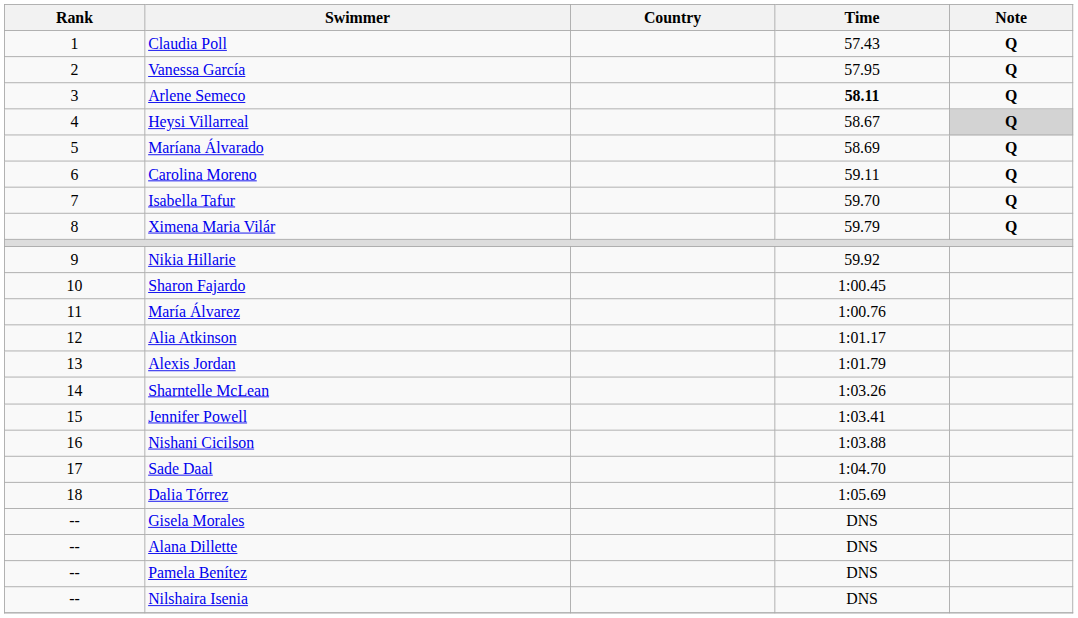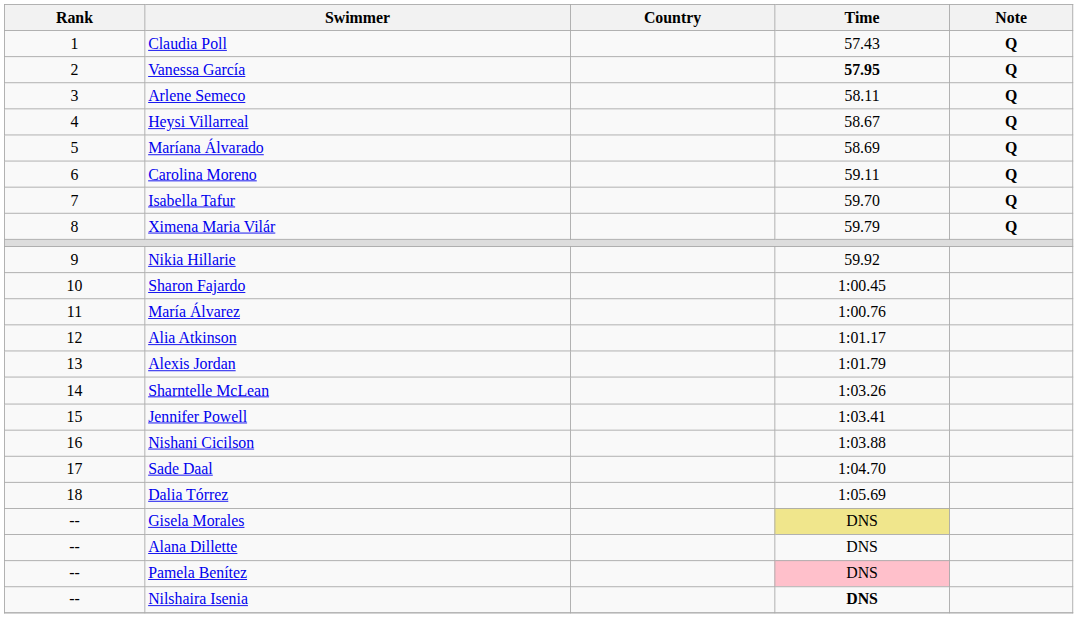(862, 69) normal -> (862, 69) bold
(862, 95) bold -> (862, 95) normal
(1011, 121) lightgrey background -> (1011, 121) no background
(862, 520) no background -> (862, 520) khaki background
(862, 573) no background -> (862, 573) pink background
(862, 599) normal -> (862, 599) bold
